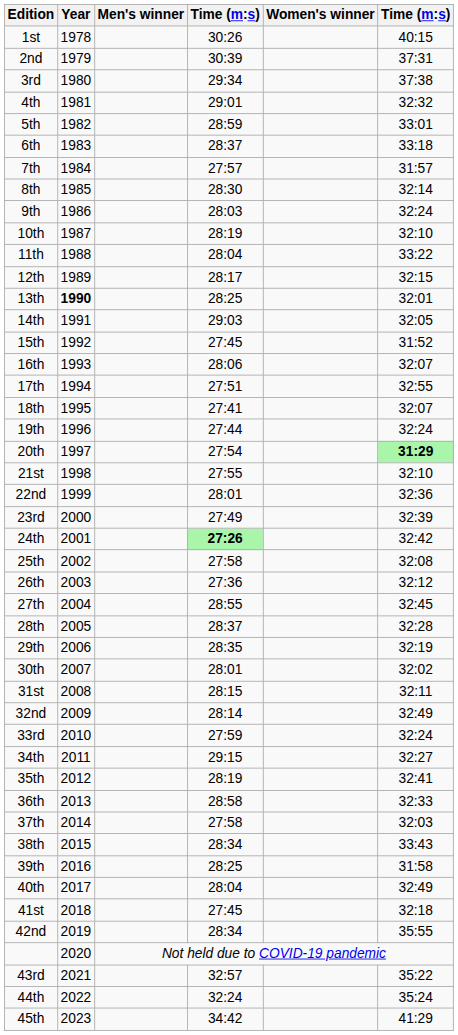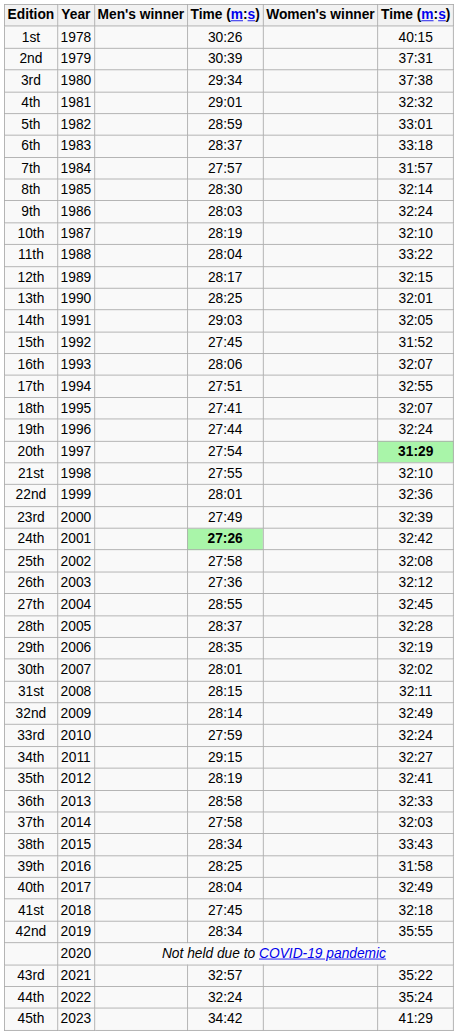(76, 299) bold -> (76, 299) normal
